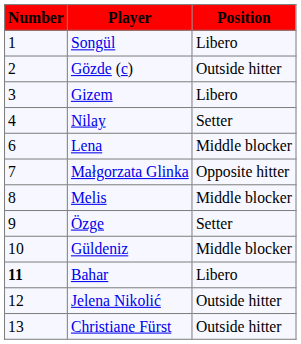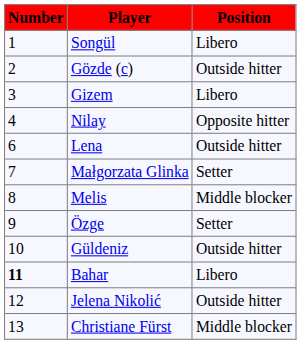(214, 120) Setter -> (243, 120) Opposite hitter
(244, 146) Middle blocker -> (239, 146) Outside hitter
(243, 171) Opposite hitter -> (214, 171) Setter
(244, 249) Middle blocker -> (239, 249) Outside hitter
(239, 326) Outside hitter -> (244, 326) Middle blocker
